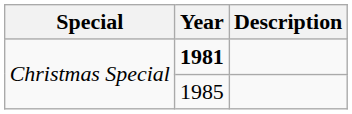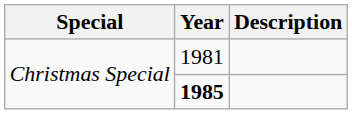(202, 56) bold -> (202, 56) normal
(202, 91) normal -> (202, 91) bold
